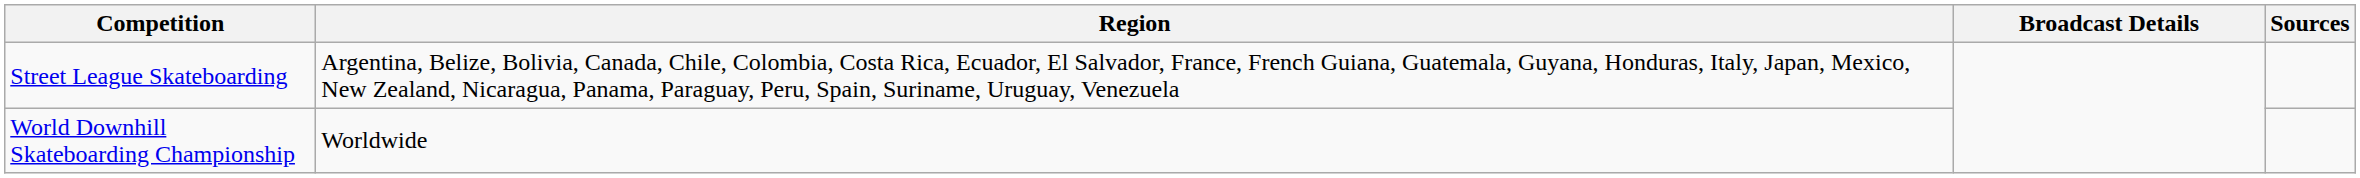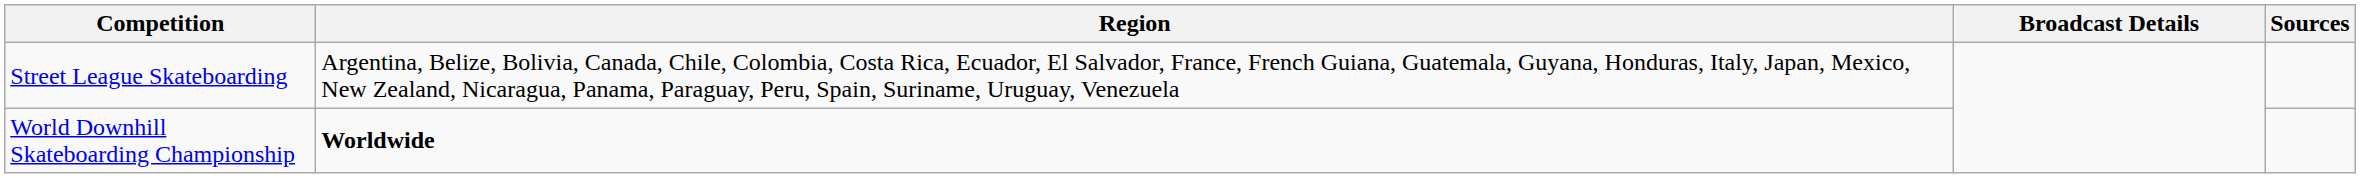(374, 140) normal -> (378, 140) bold
